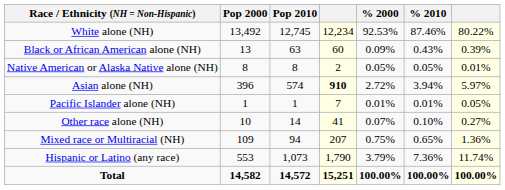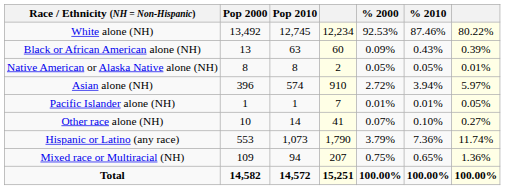(338, 85) bold -> (338, 85) normal
rows swapped: (112, 139) <-> (112, 157)
